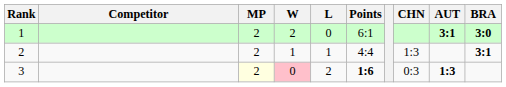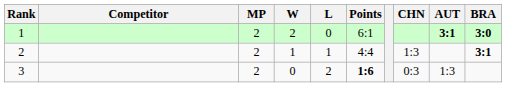(257, 71) lightyellow background -> (257, 71) no background
(293, 71) pink background -> (293, 71) no background
(447, 71) bold -> (447, 71) normal
